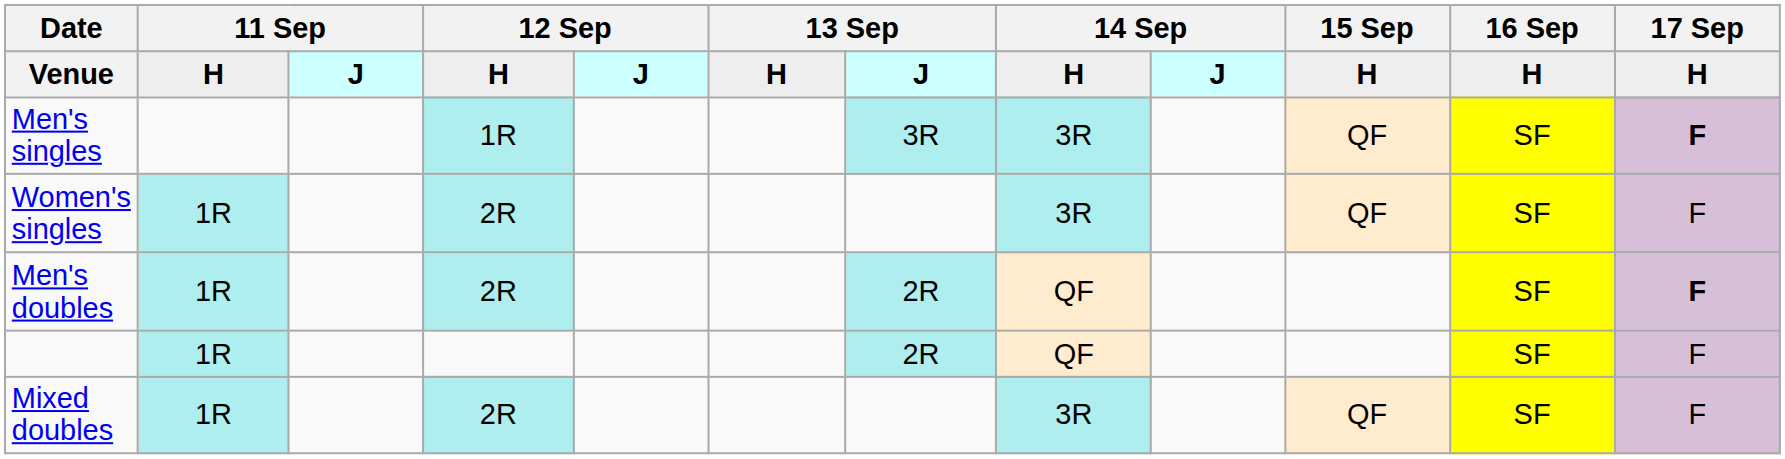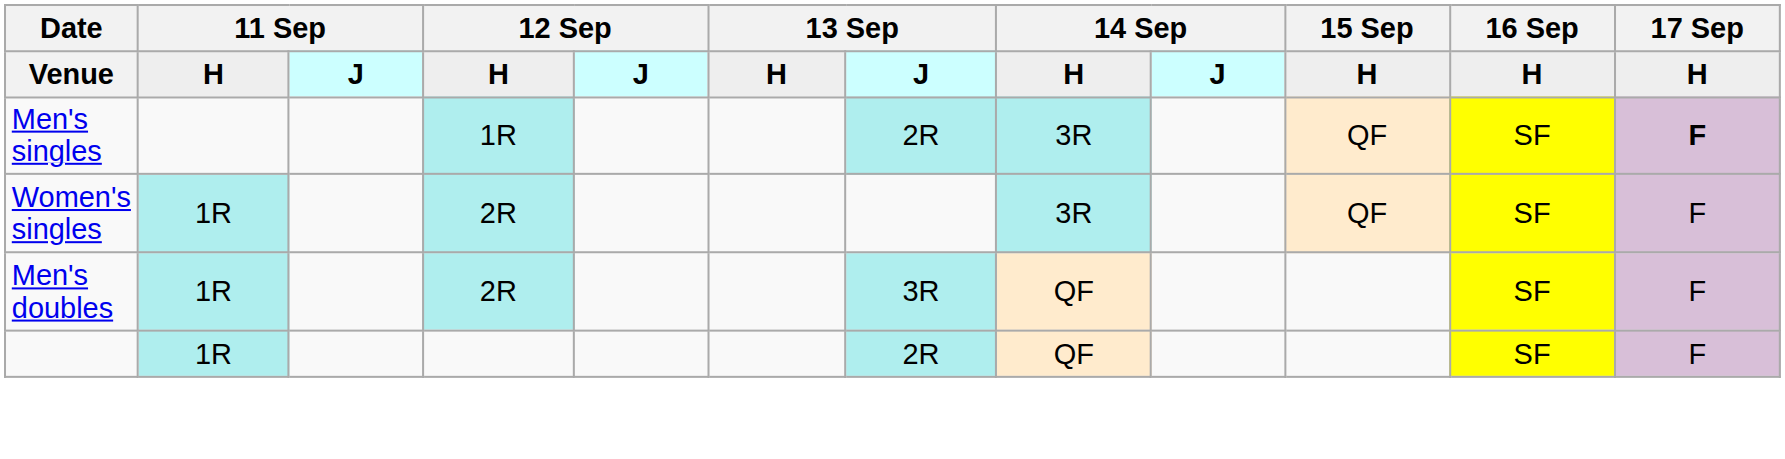(921, 135) 3R -> (921, 135) 2R
(921, 291) 2R -> (921, 291) 3R
(1697, 291) bold -> (1697, 291) normal
- row: (62, 415)
